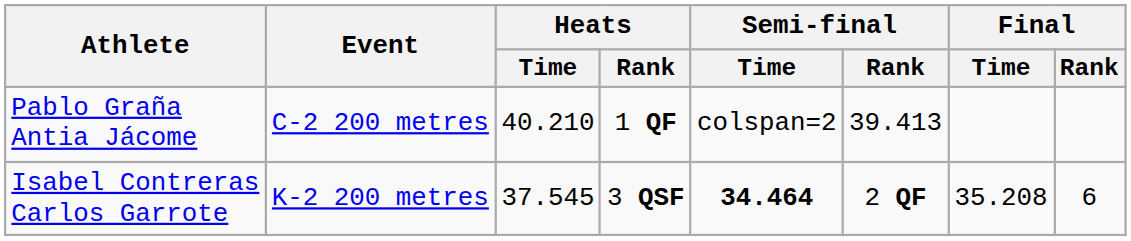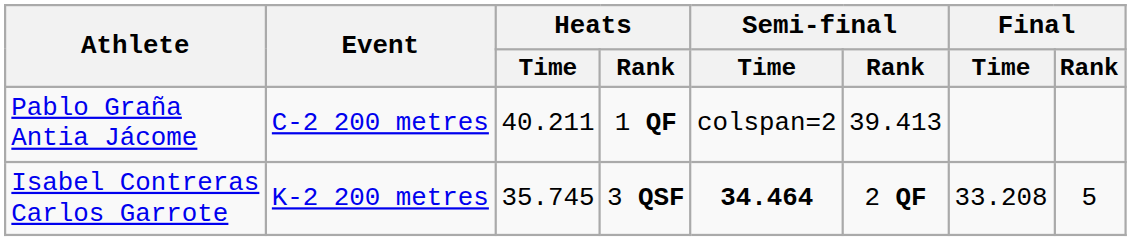(548, 124) 40.210 -> (548, 124) 40.211
(548, 198) 37.545 -> (548, 198) 35.745
(1001, 198) 35.208 -> (1001, 198) 33.208
(1089, 198) 6 -> (1089, 198) 5
